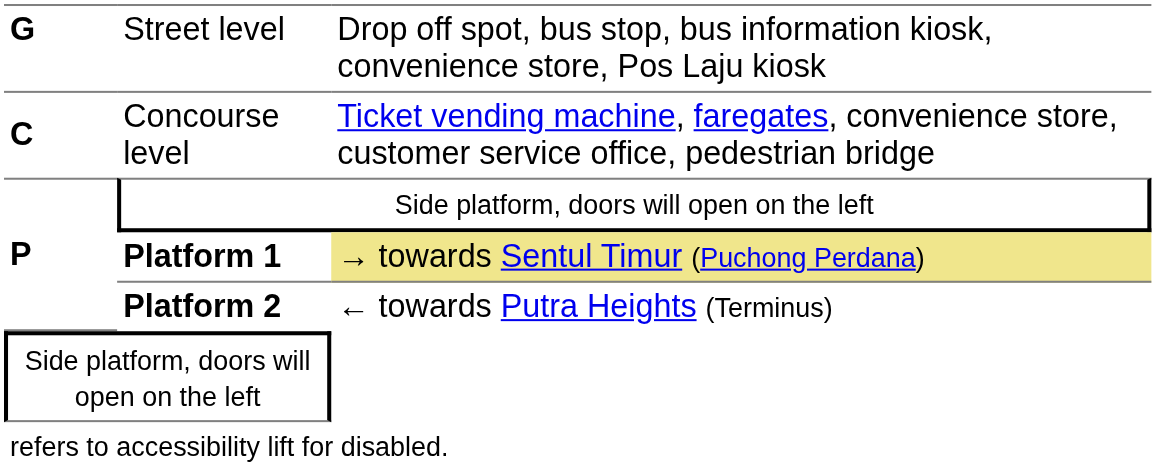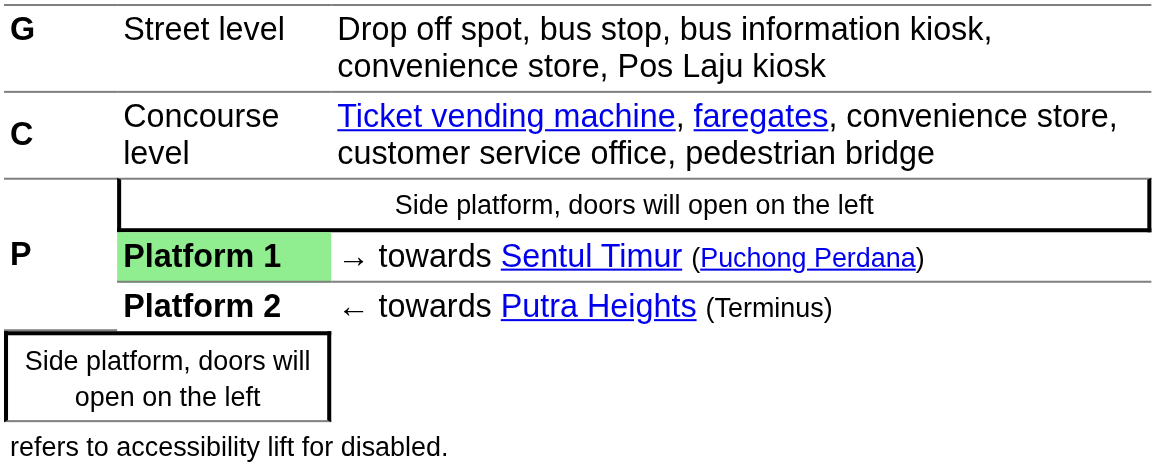(202, 255) no background -> (202, 255) lightgreen background
(631, 255) khaki background -> (631, 255) no background
